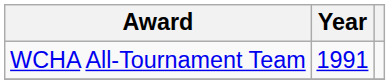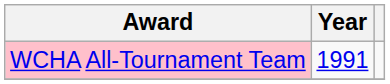(158, 60) no background -> (158, 60) pink background
